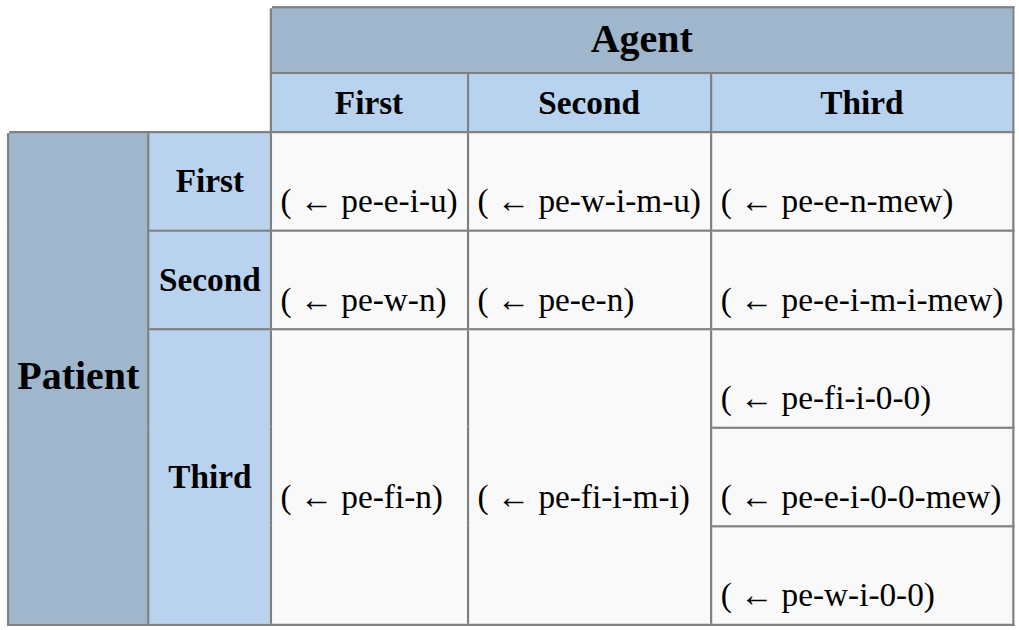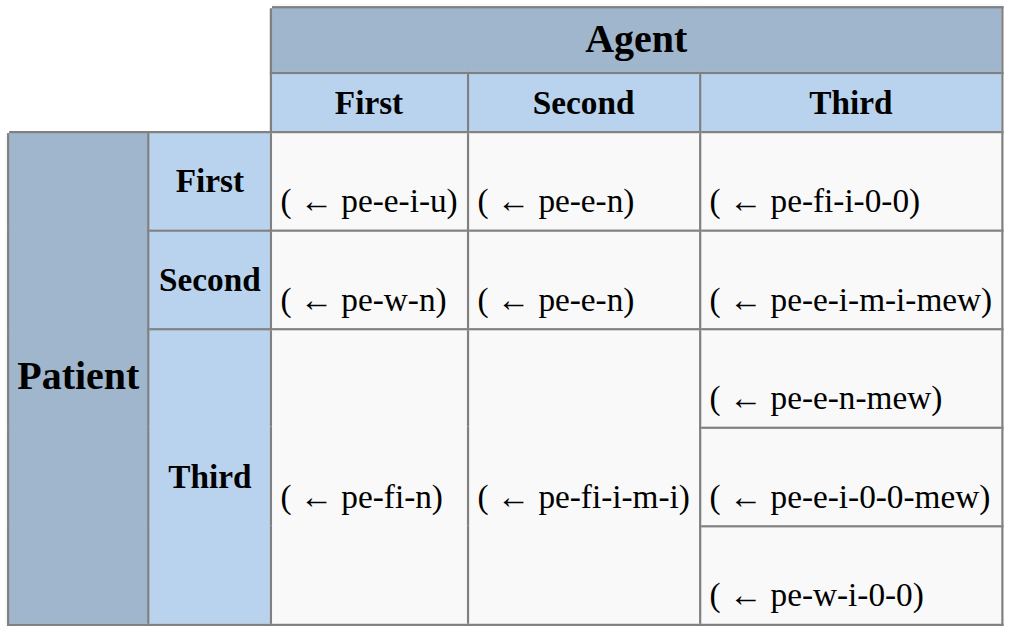(589, 199) ( ← pe-w-i-m-u) -> (556, 199) ( ← pe-e-n)
(837, 199) ( ← pe-e-n-mew) -> (815, 199) ( ← pe-fi-i-0-0)
(826, 396) ( ← pe-fi-i-0-0) -> (826, 396) ( ← pe-e-n-mew)
